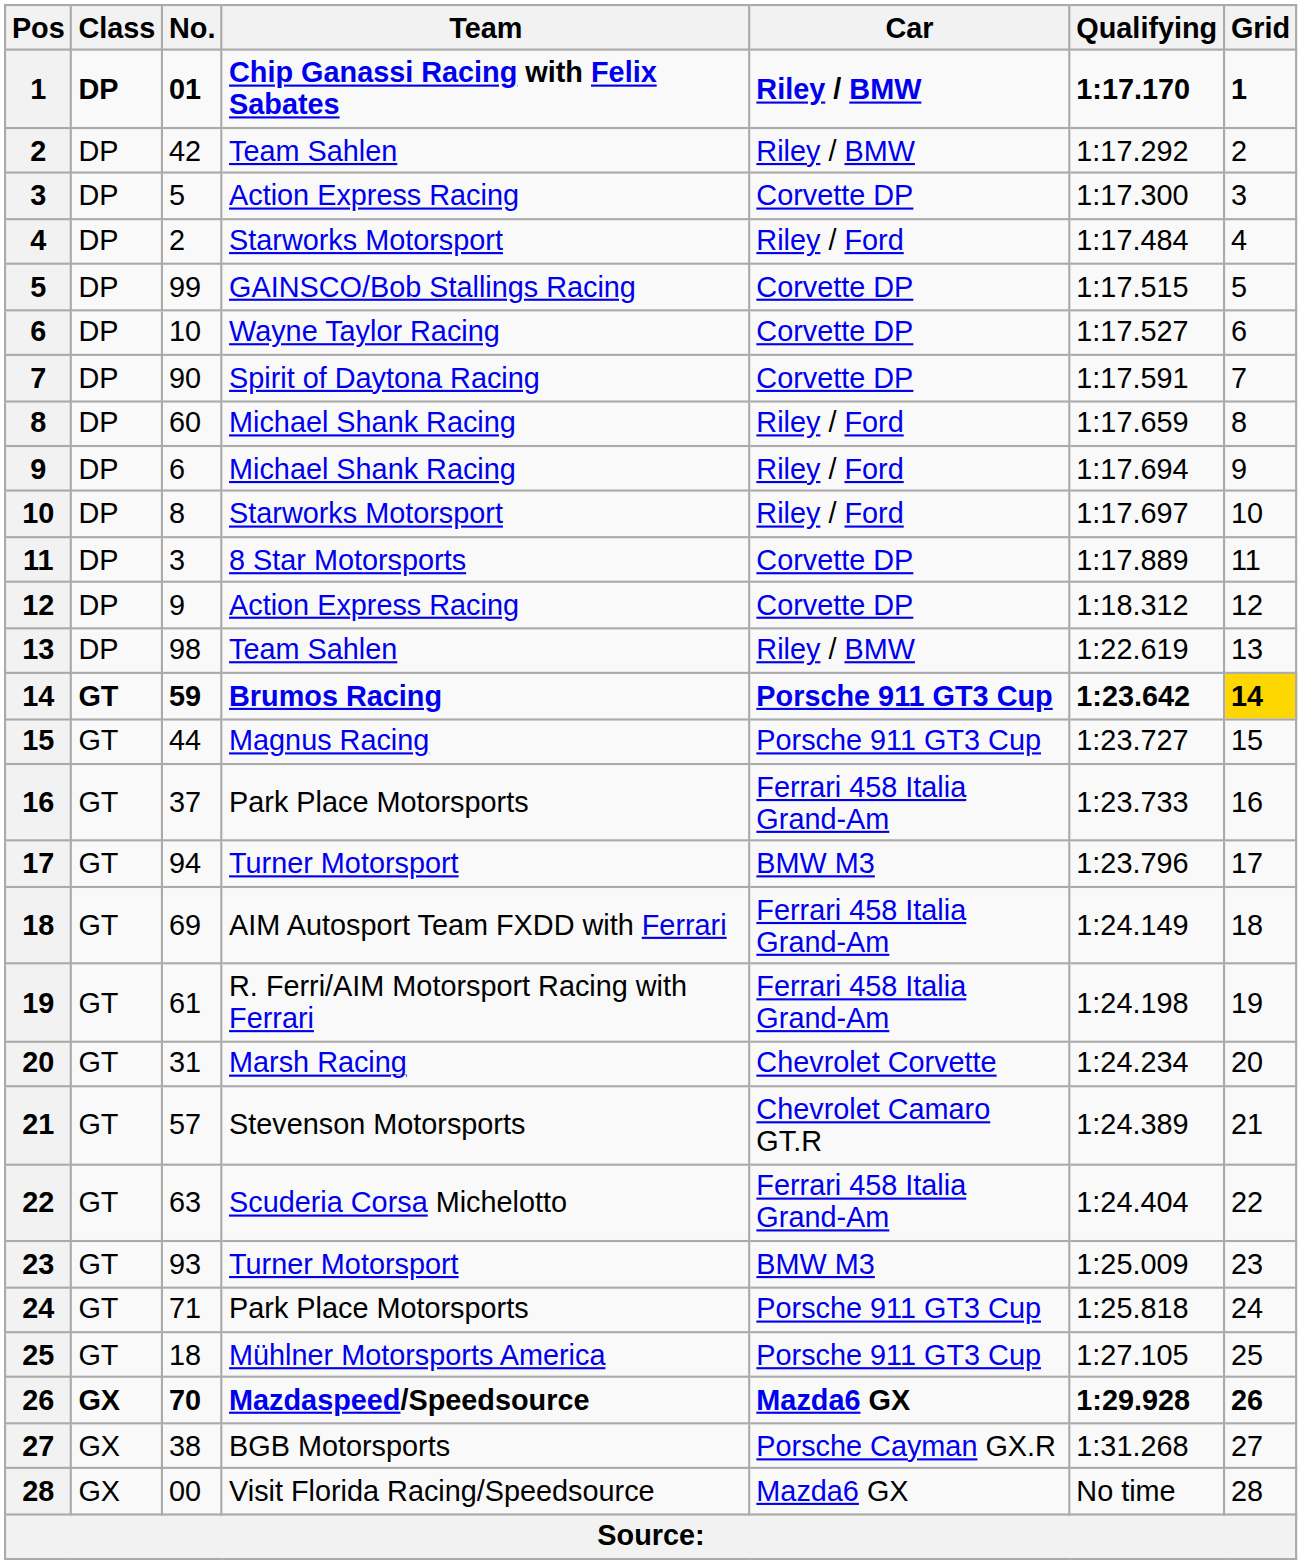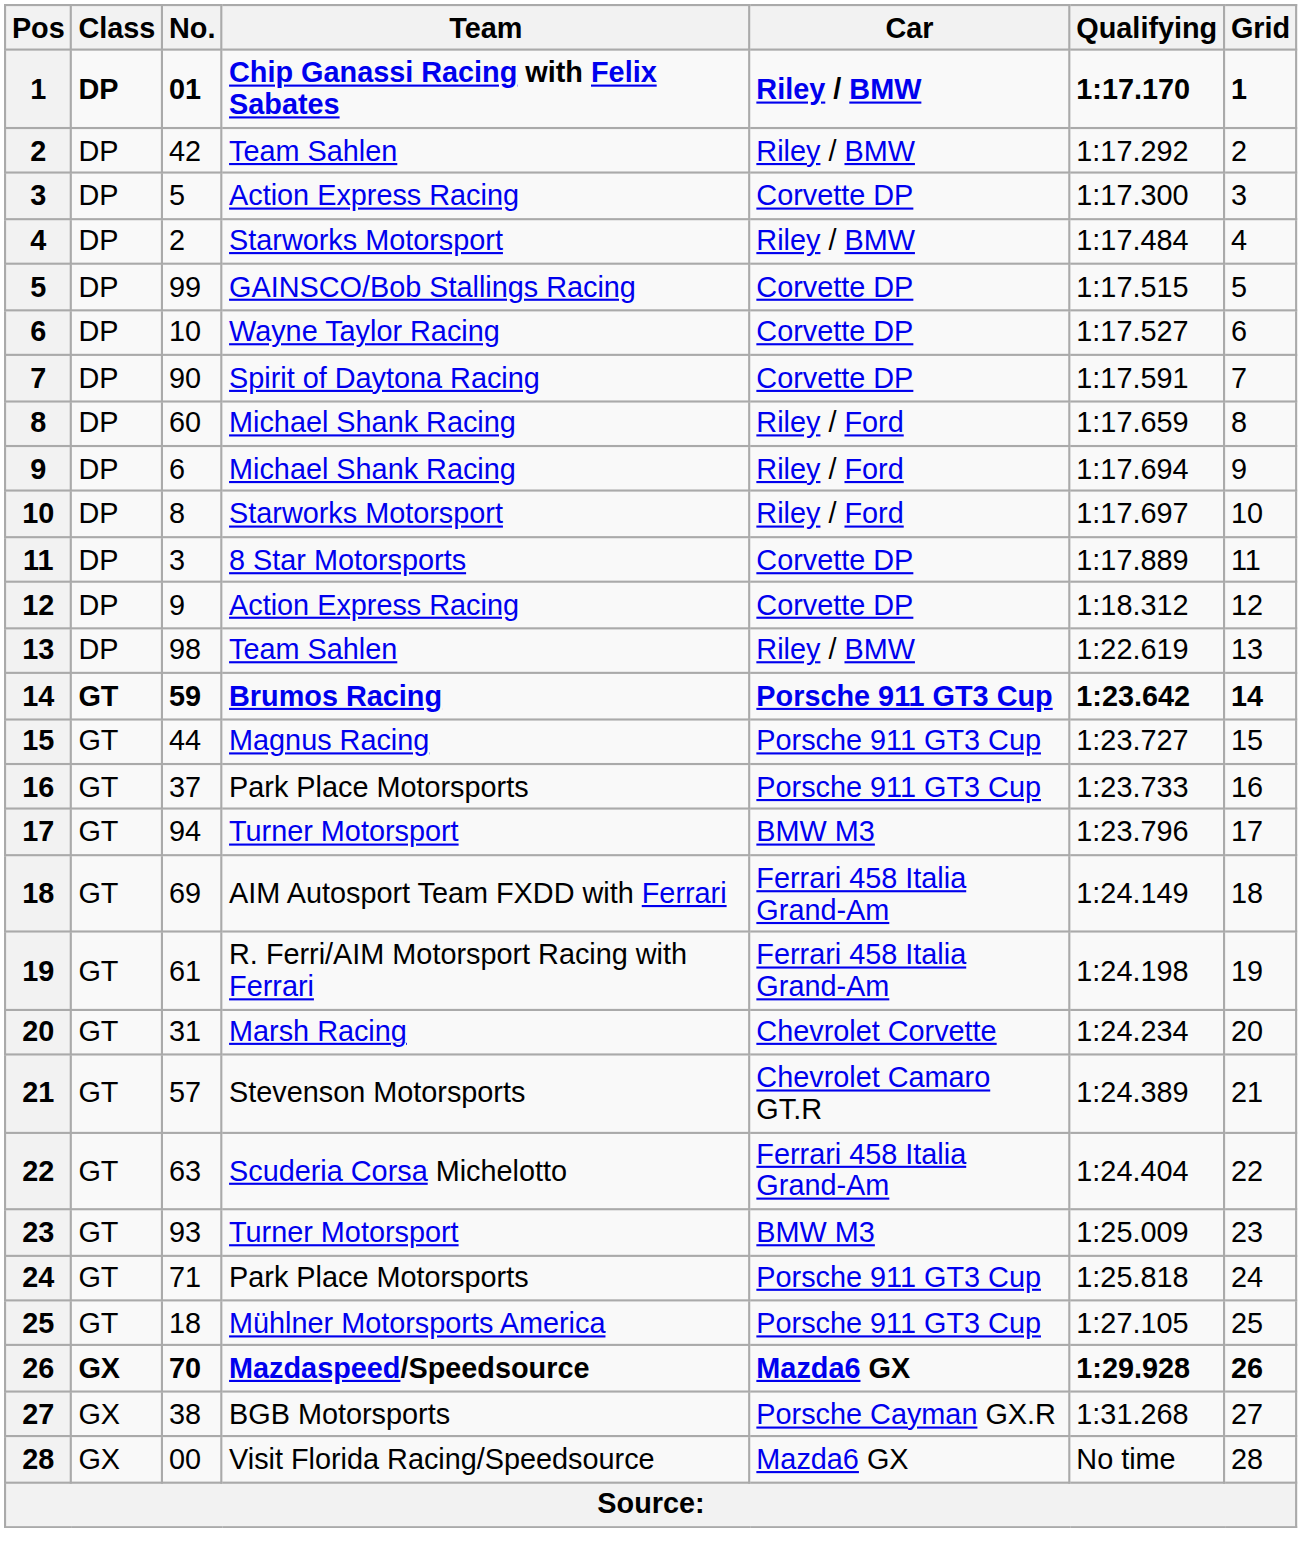(830, 241) Riley / Ford -> (836, 241) Riley / BMW
(1247, 695) gold background -> (1247, 695) no background
(861, 802) Ferrari 458 Italia Grand-Am -> (899, 786) Porsche 911 GT3 Cup
